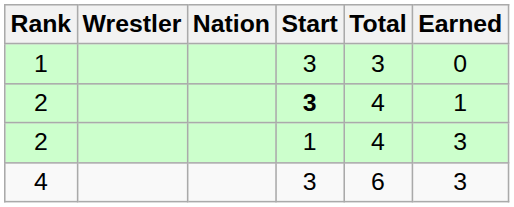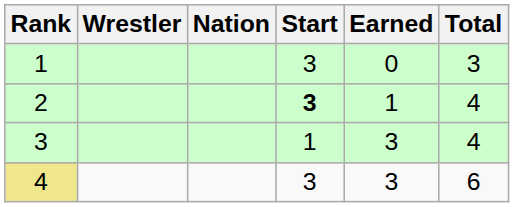columns swapped: (460, 24) <-> (378, 24)
(41, 142) 2 -> (41, 142) 3
(41, 181) no background -> (41, 181) khaki background
